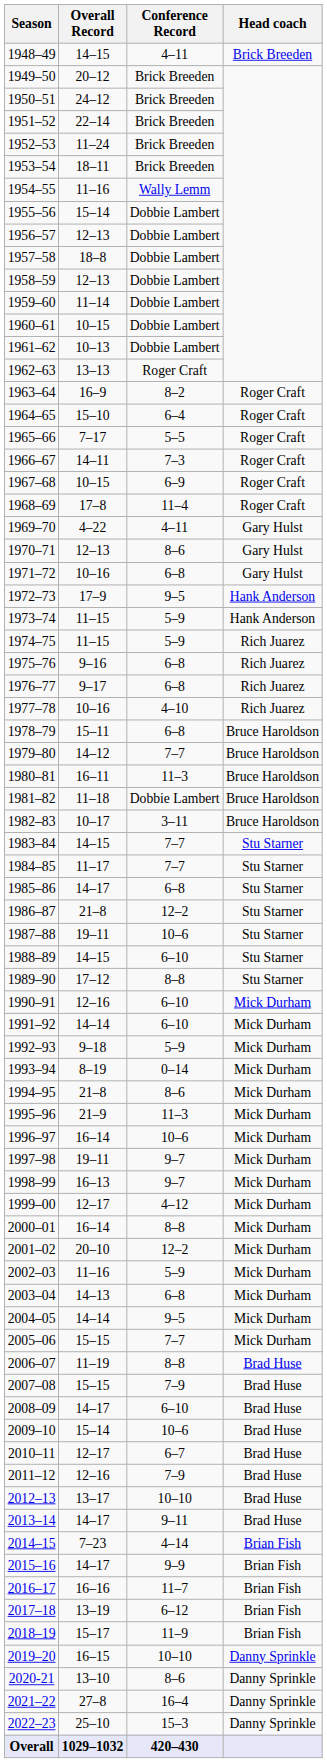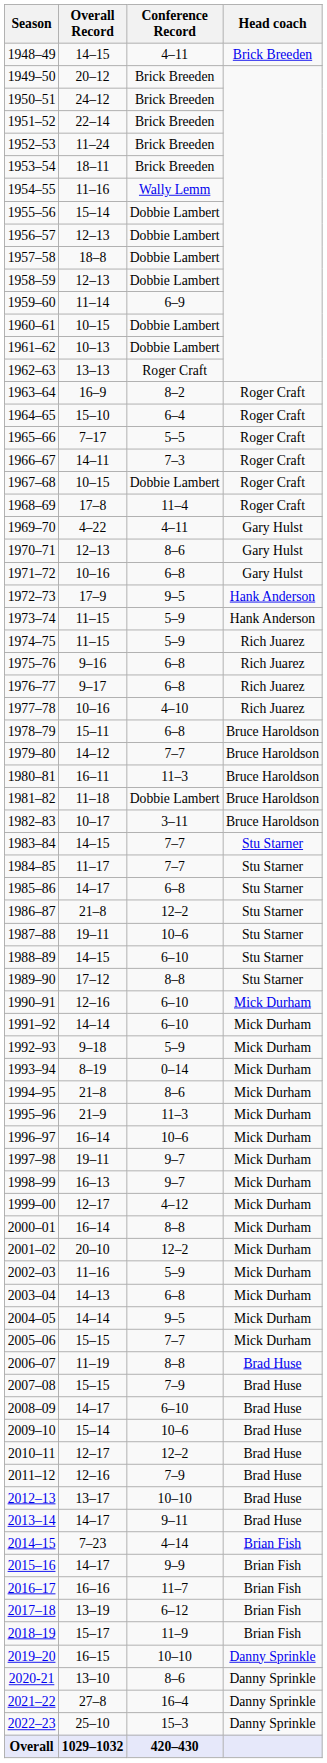(175, 302) Dobbie Lambert -> (175, 302) 6–9
(175, 483) 6–9 -> (175, 483) Dobbie Lambert
(175, 1453) 6–7 -> (175, 1453) 12–2
